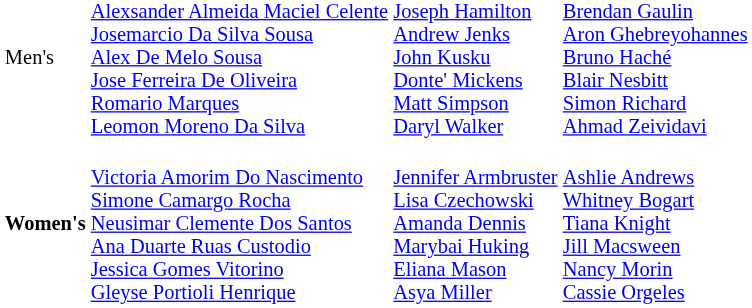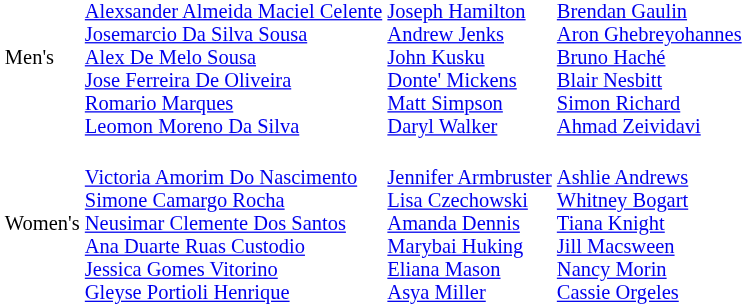(45, 223) bold -> (42, 223) normal
